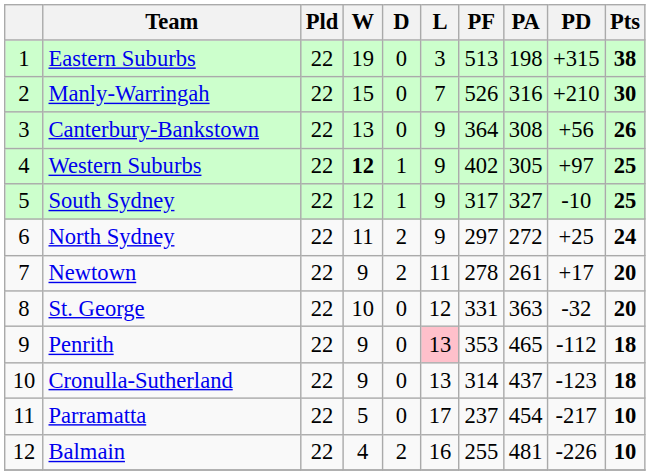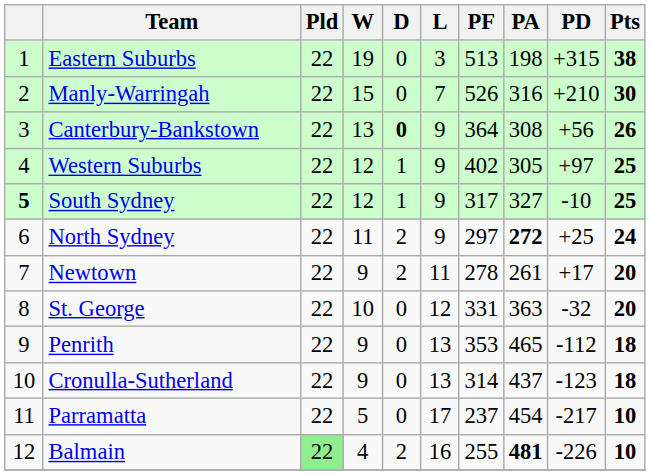(401, 129) normal -> (401, 129) bold
(363, 165) bold -> (363, 165) normal
(24, 201) normal -> (24, 201) bold
(526, 237) normal -> (526, 237) bold
(440, 344) pink background -> (440, 344) no background
(322, 451) no background -> (322, 451) lightgreen background
(526, 451) normal -> (526, 451) bold
